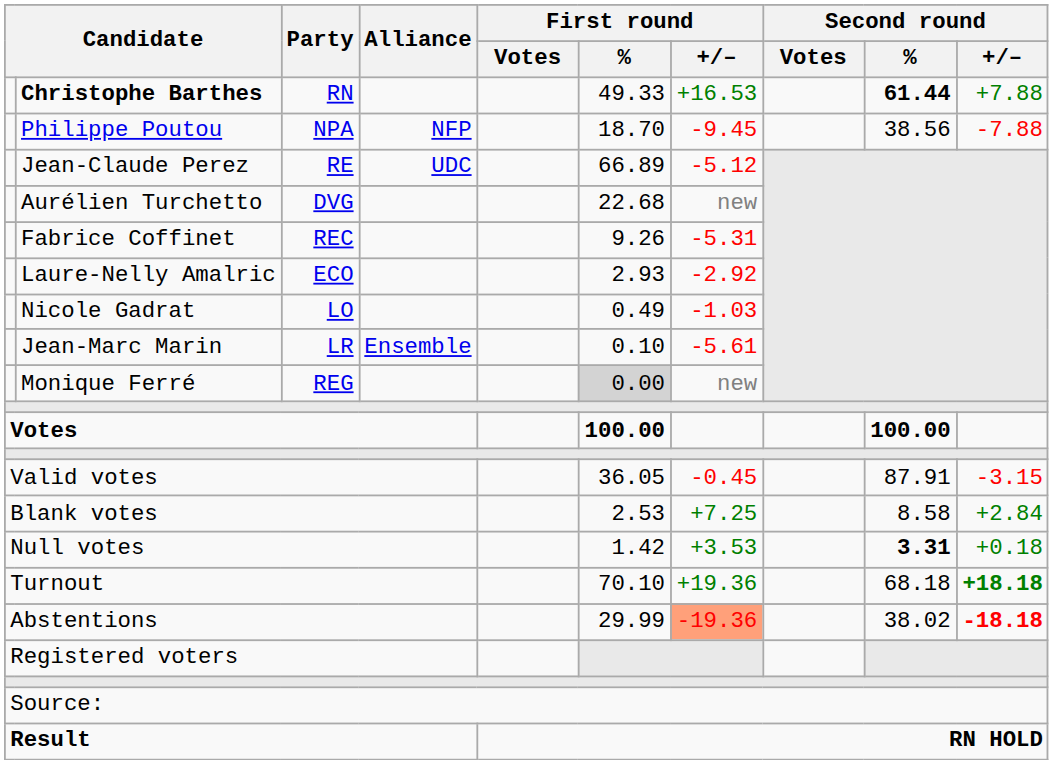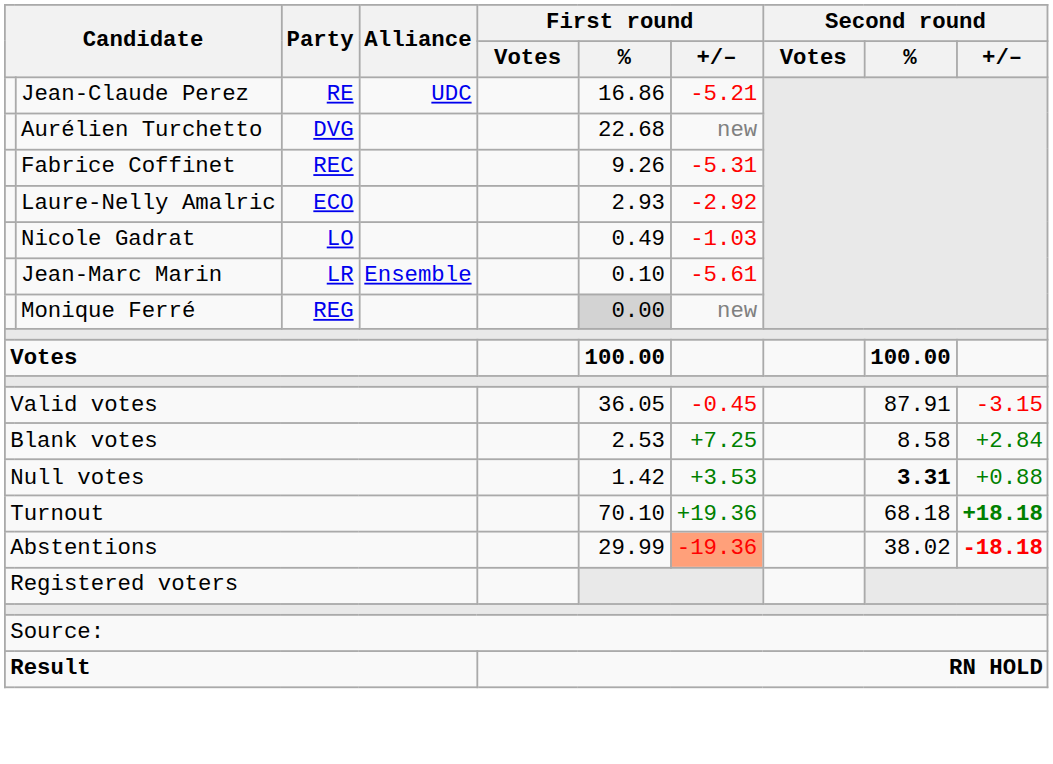- row: (142, 95)
- row: (122, 132)
(632, 168) 66.89 -> (632, 95) 16.86
(724, 168) -5.12 -> (724, 95) -5.21
(1009, 550) +0.18 -> (1009, 478) +0.88
